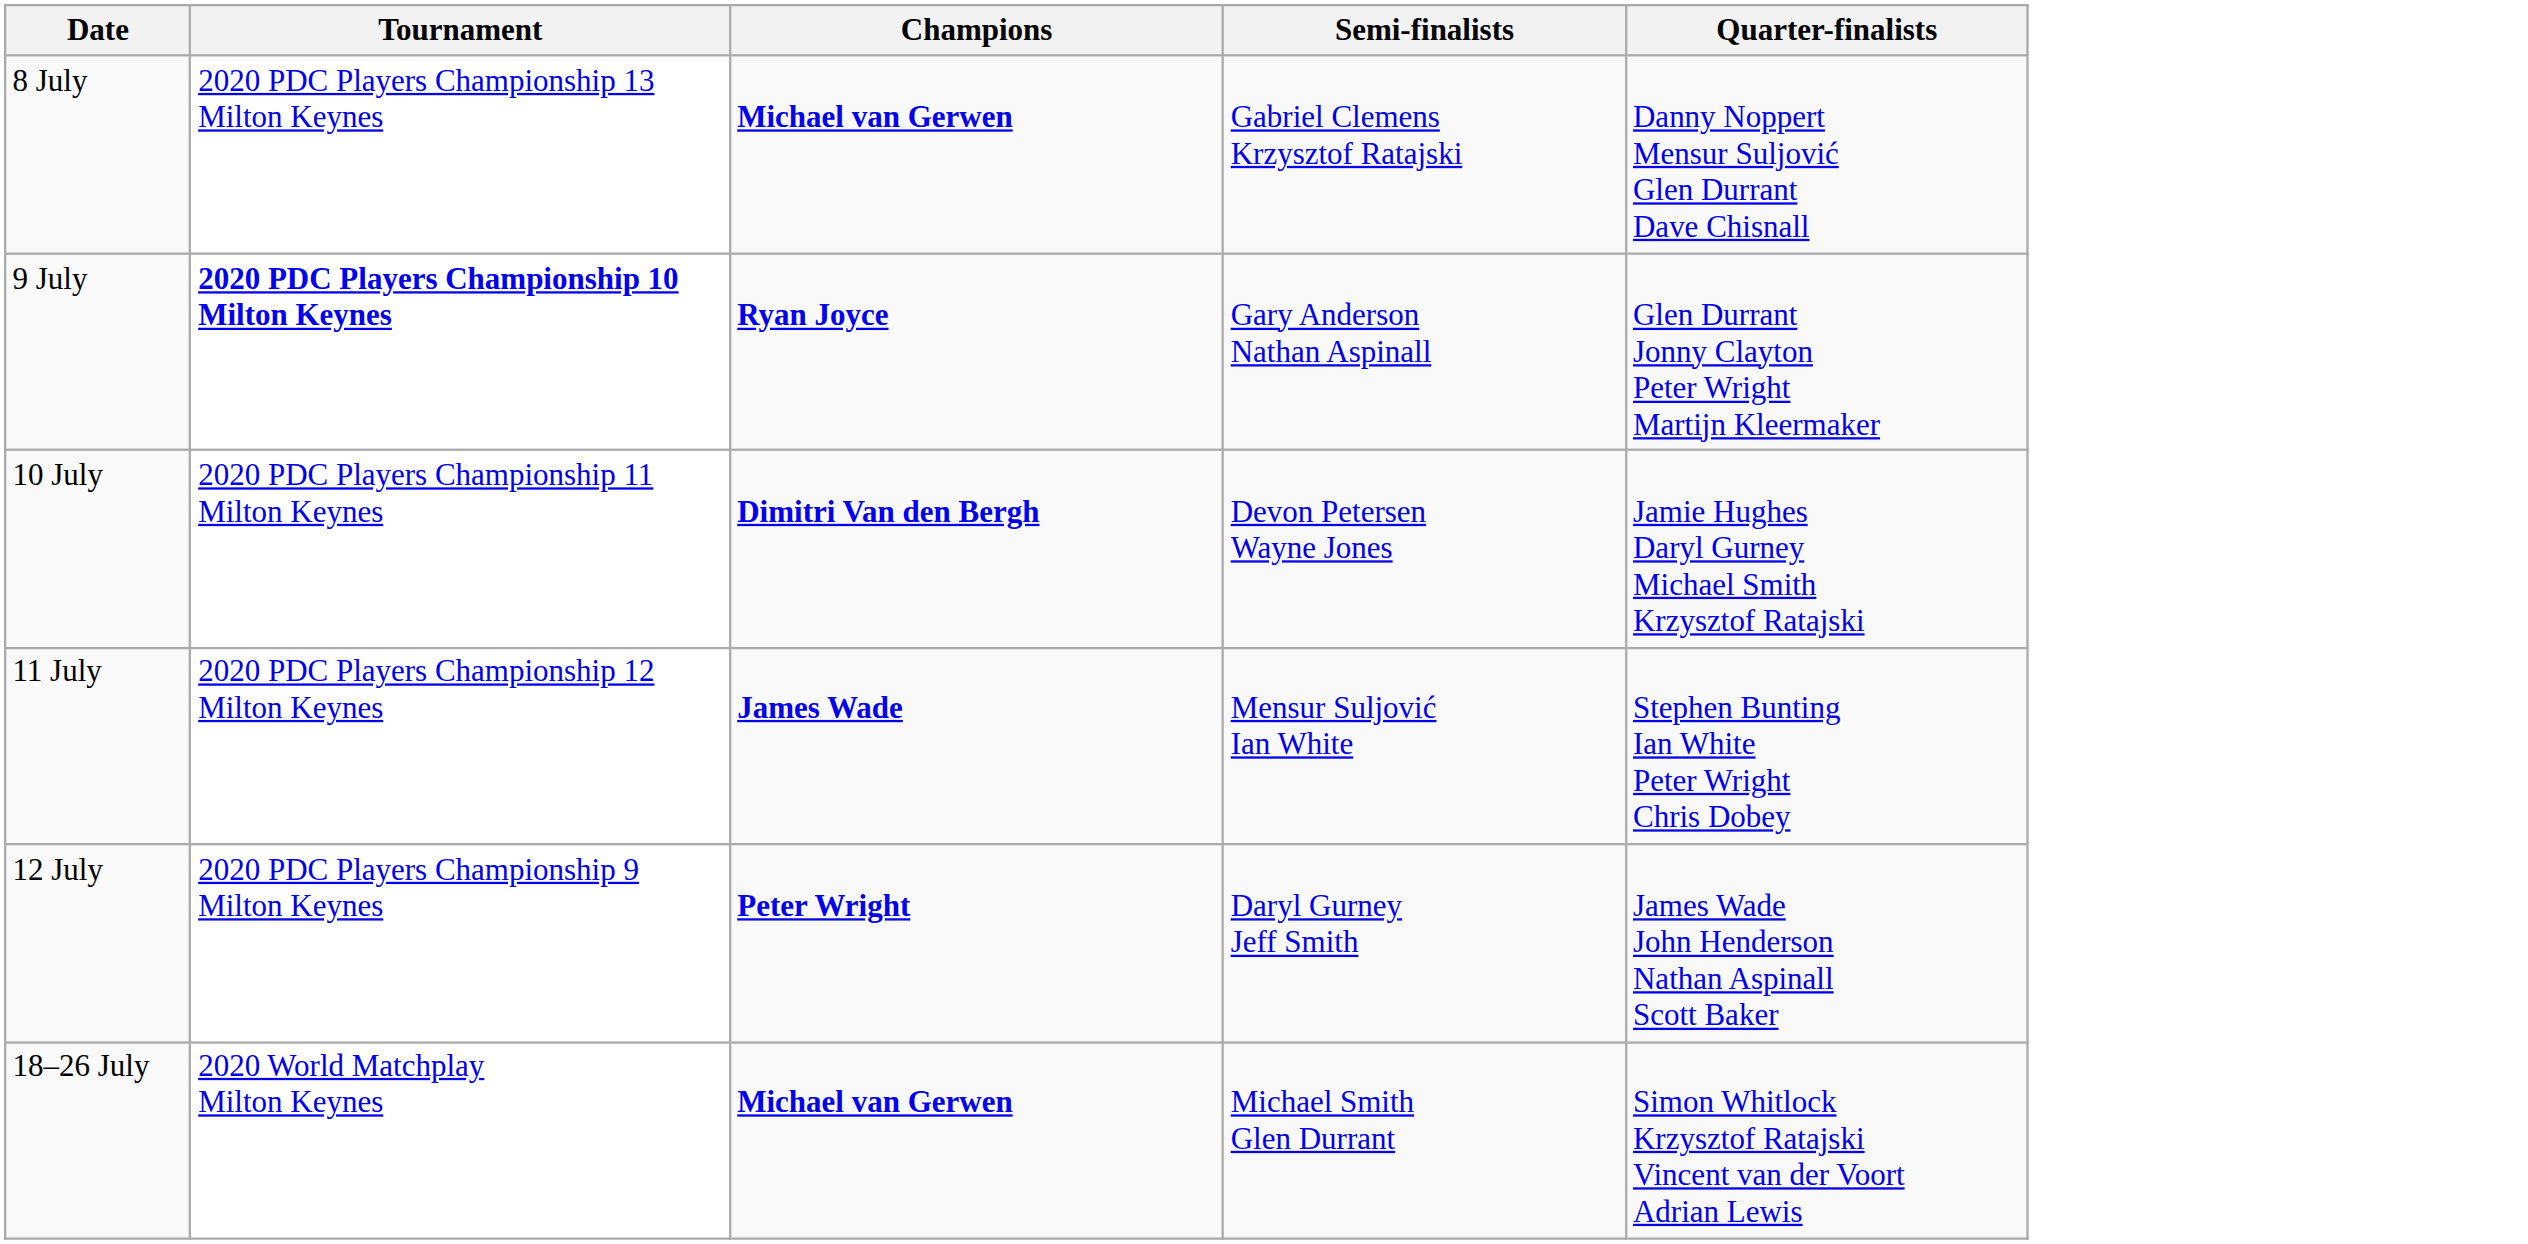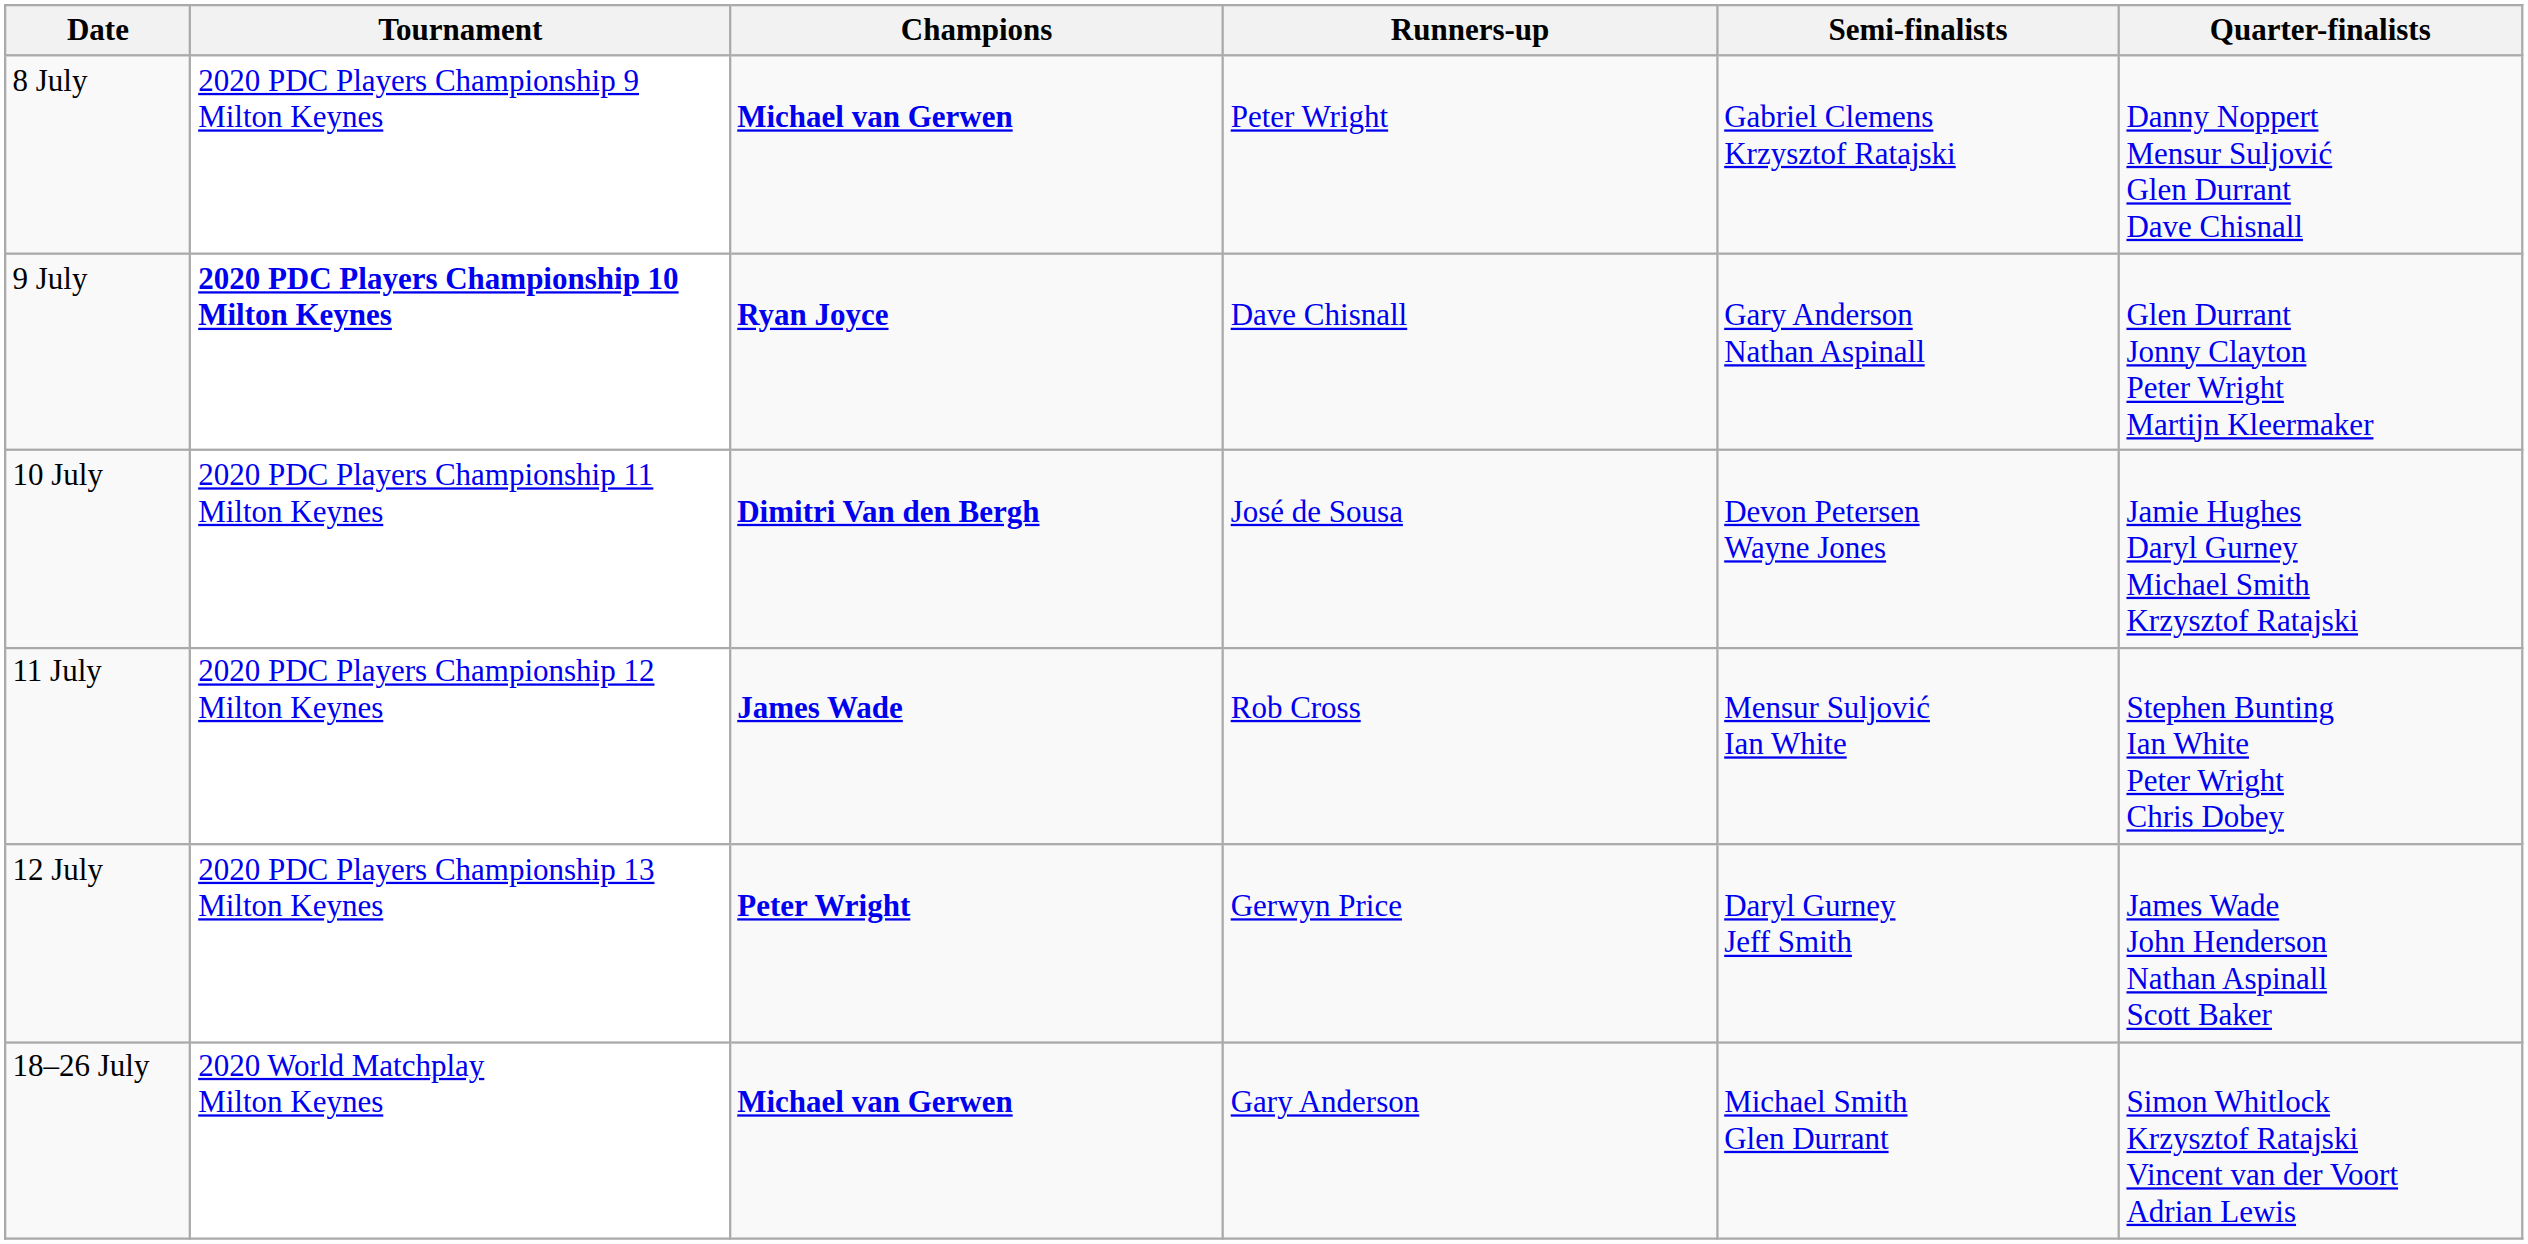+ column: (1470, 29)
(426, 99) 2020 PDC Players Championship 13 Milton Keynes -> (419, 99) 2020 PDC Players Championship 9 Milton Keynes
(419, 887) 2020 PDC Players Championship 9 Milton Keynes -> (426, 887) 2020 PDC Players Championship 13 Milton Keynes
